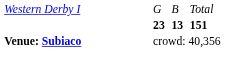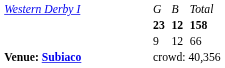(177, 25) 13 -> (177, 25) 12
(199, 25) 151 -> (199, 25) 158
+ row: (156, 41)
